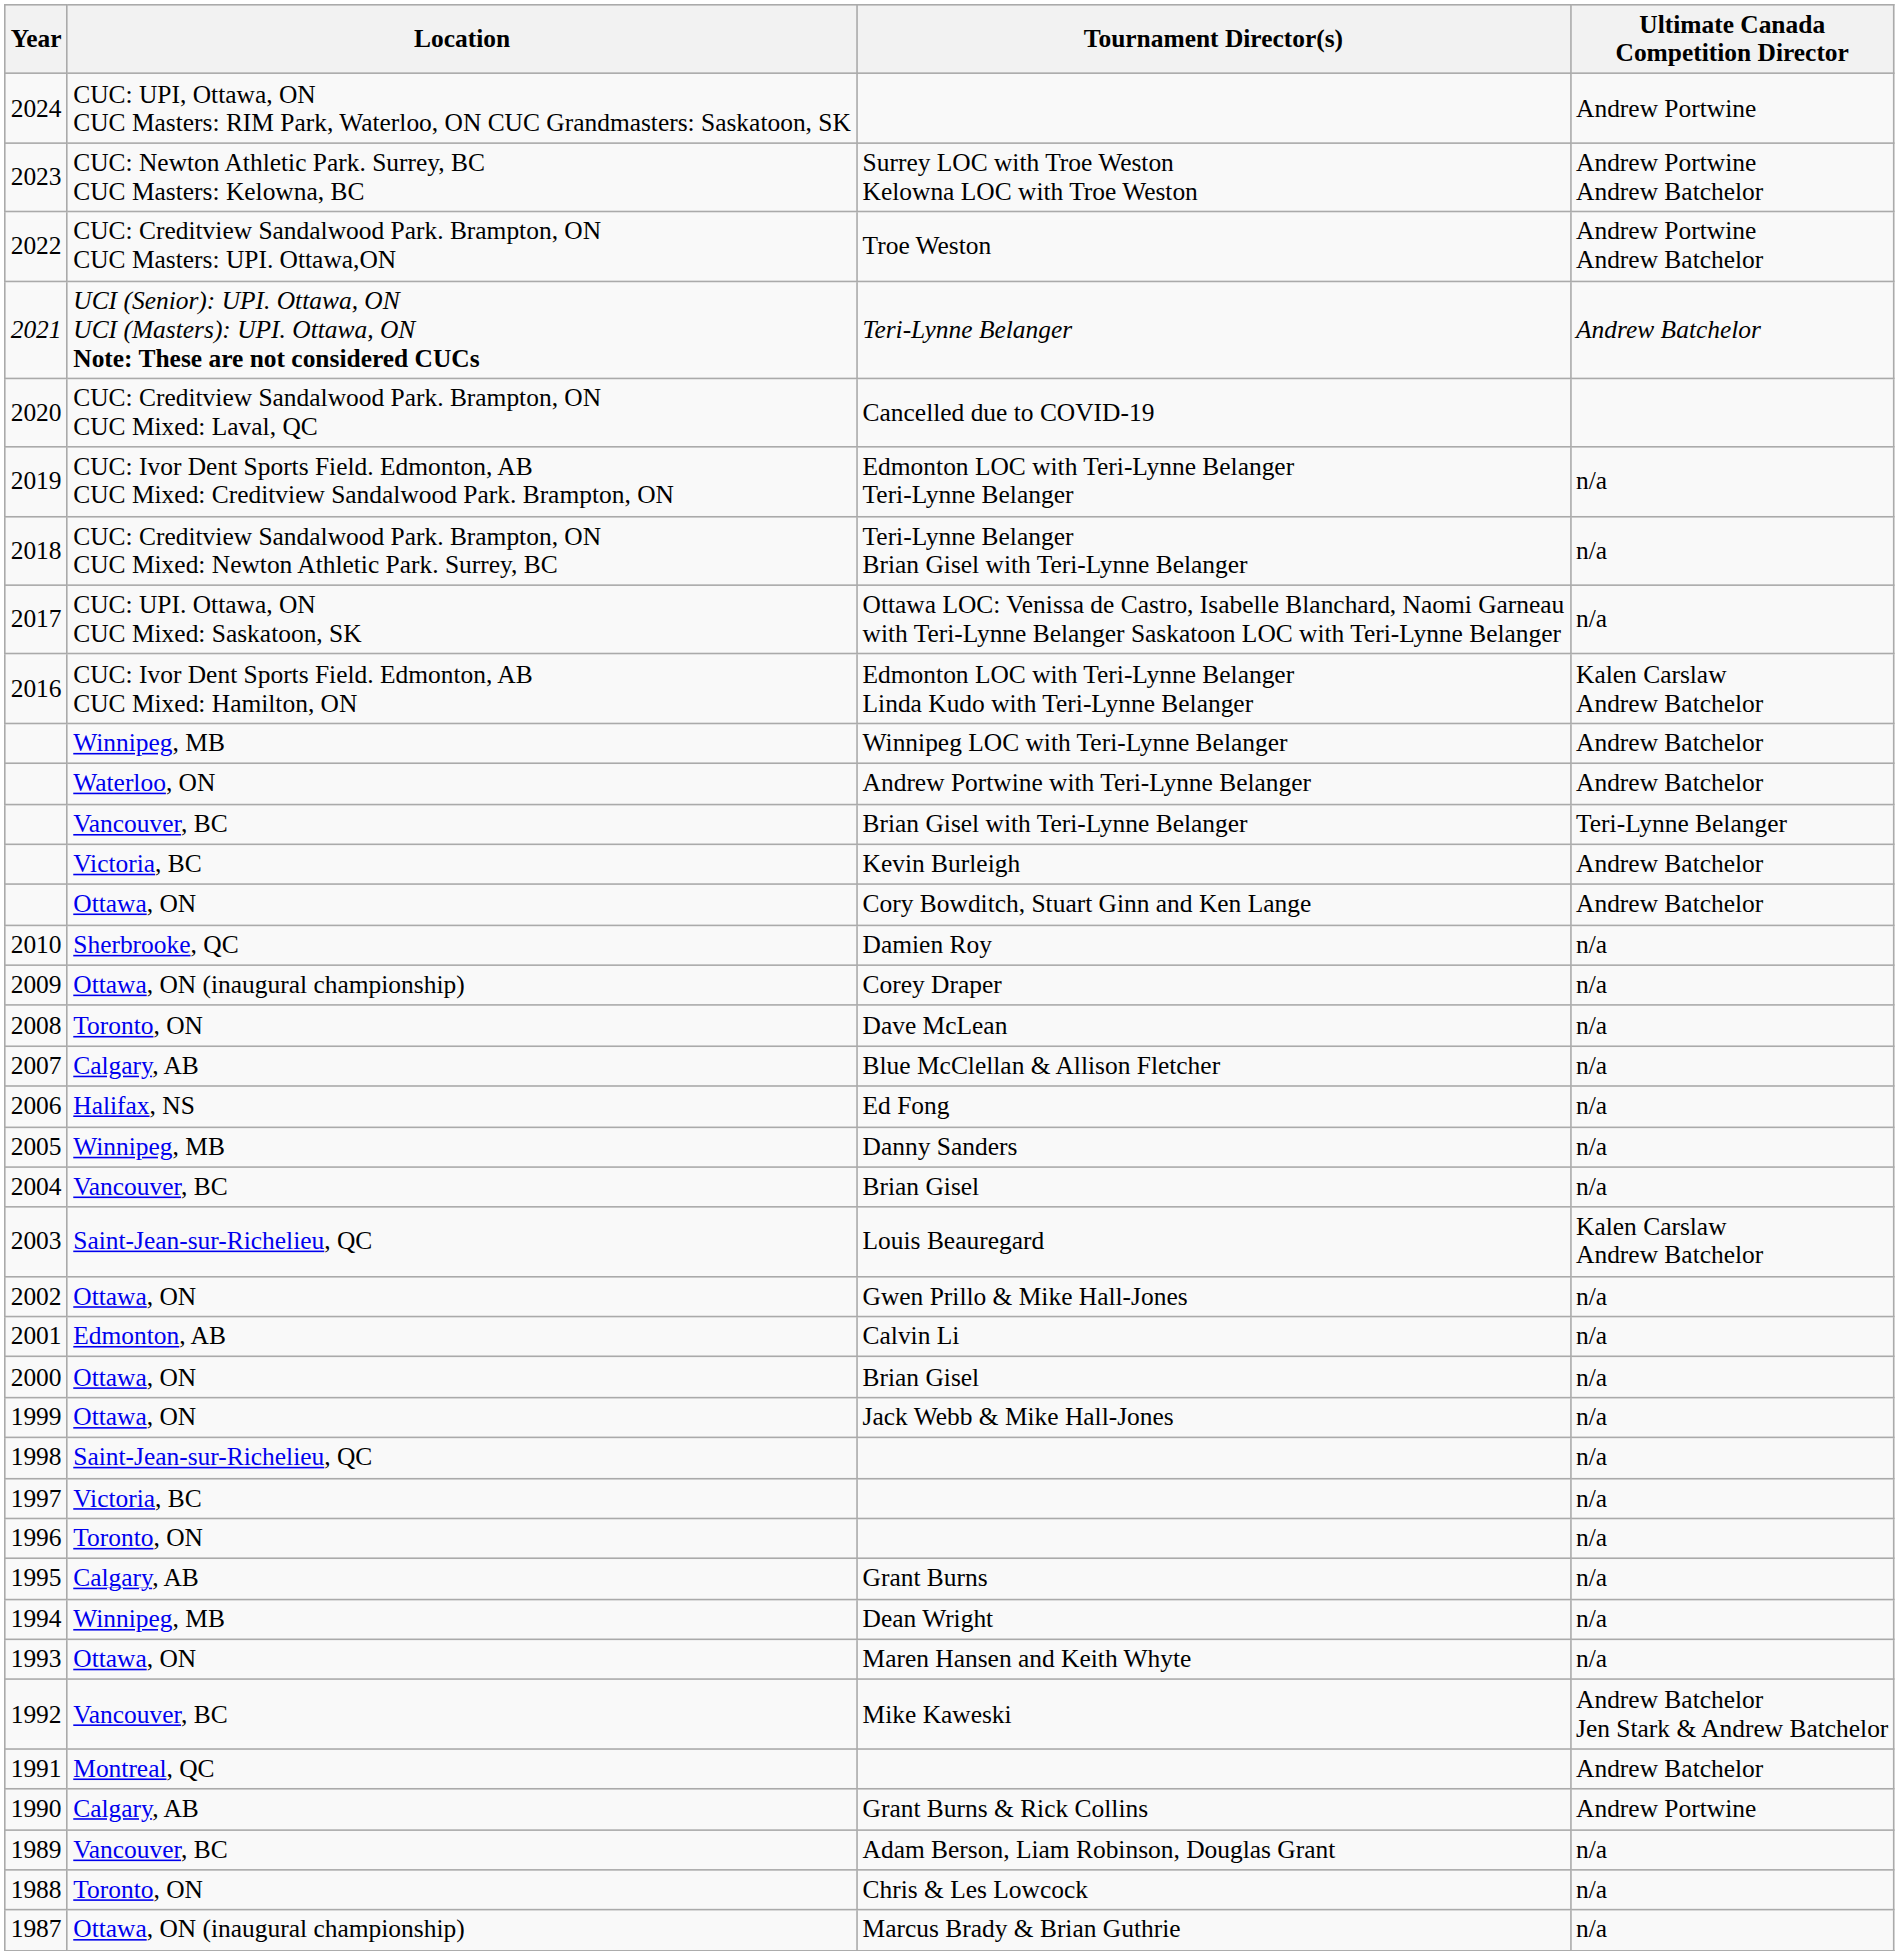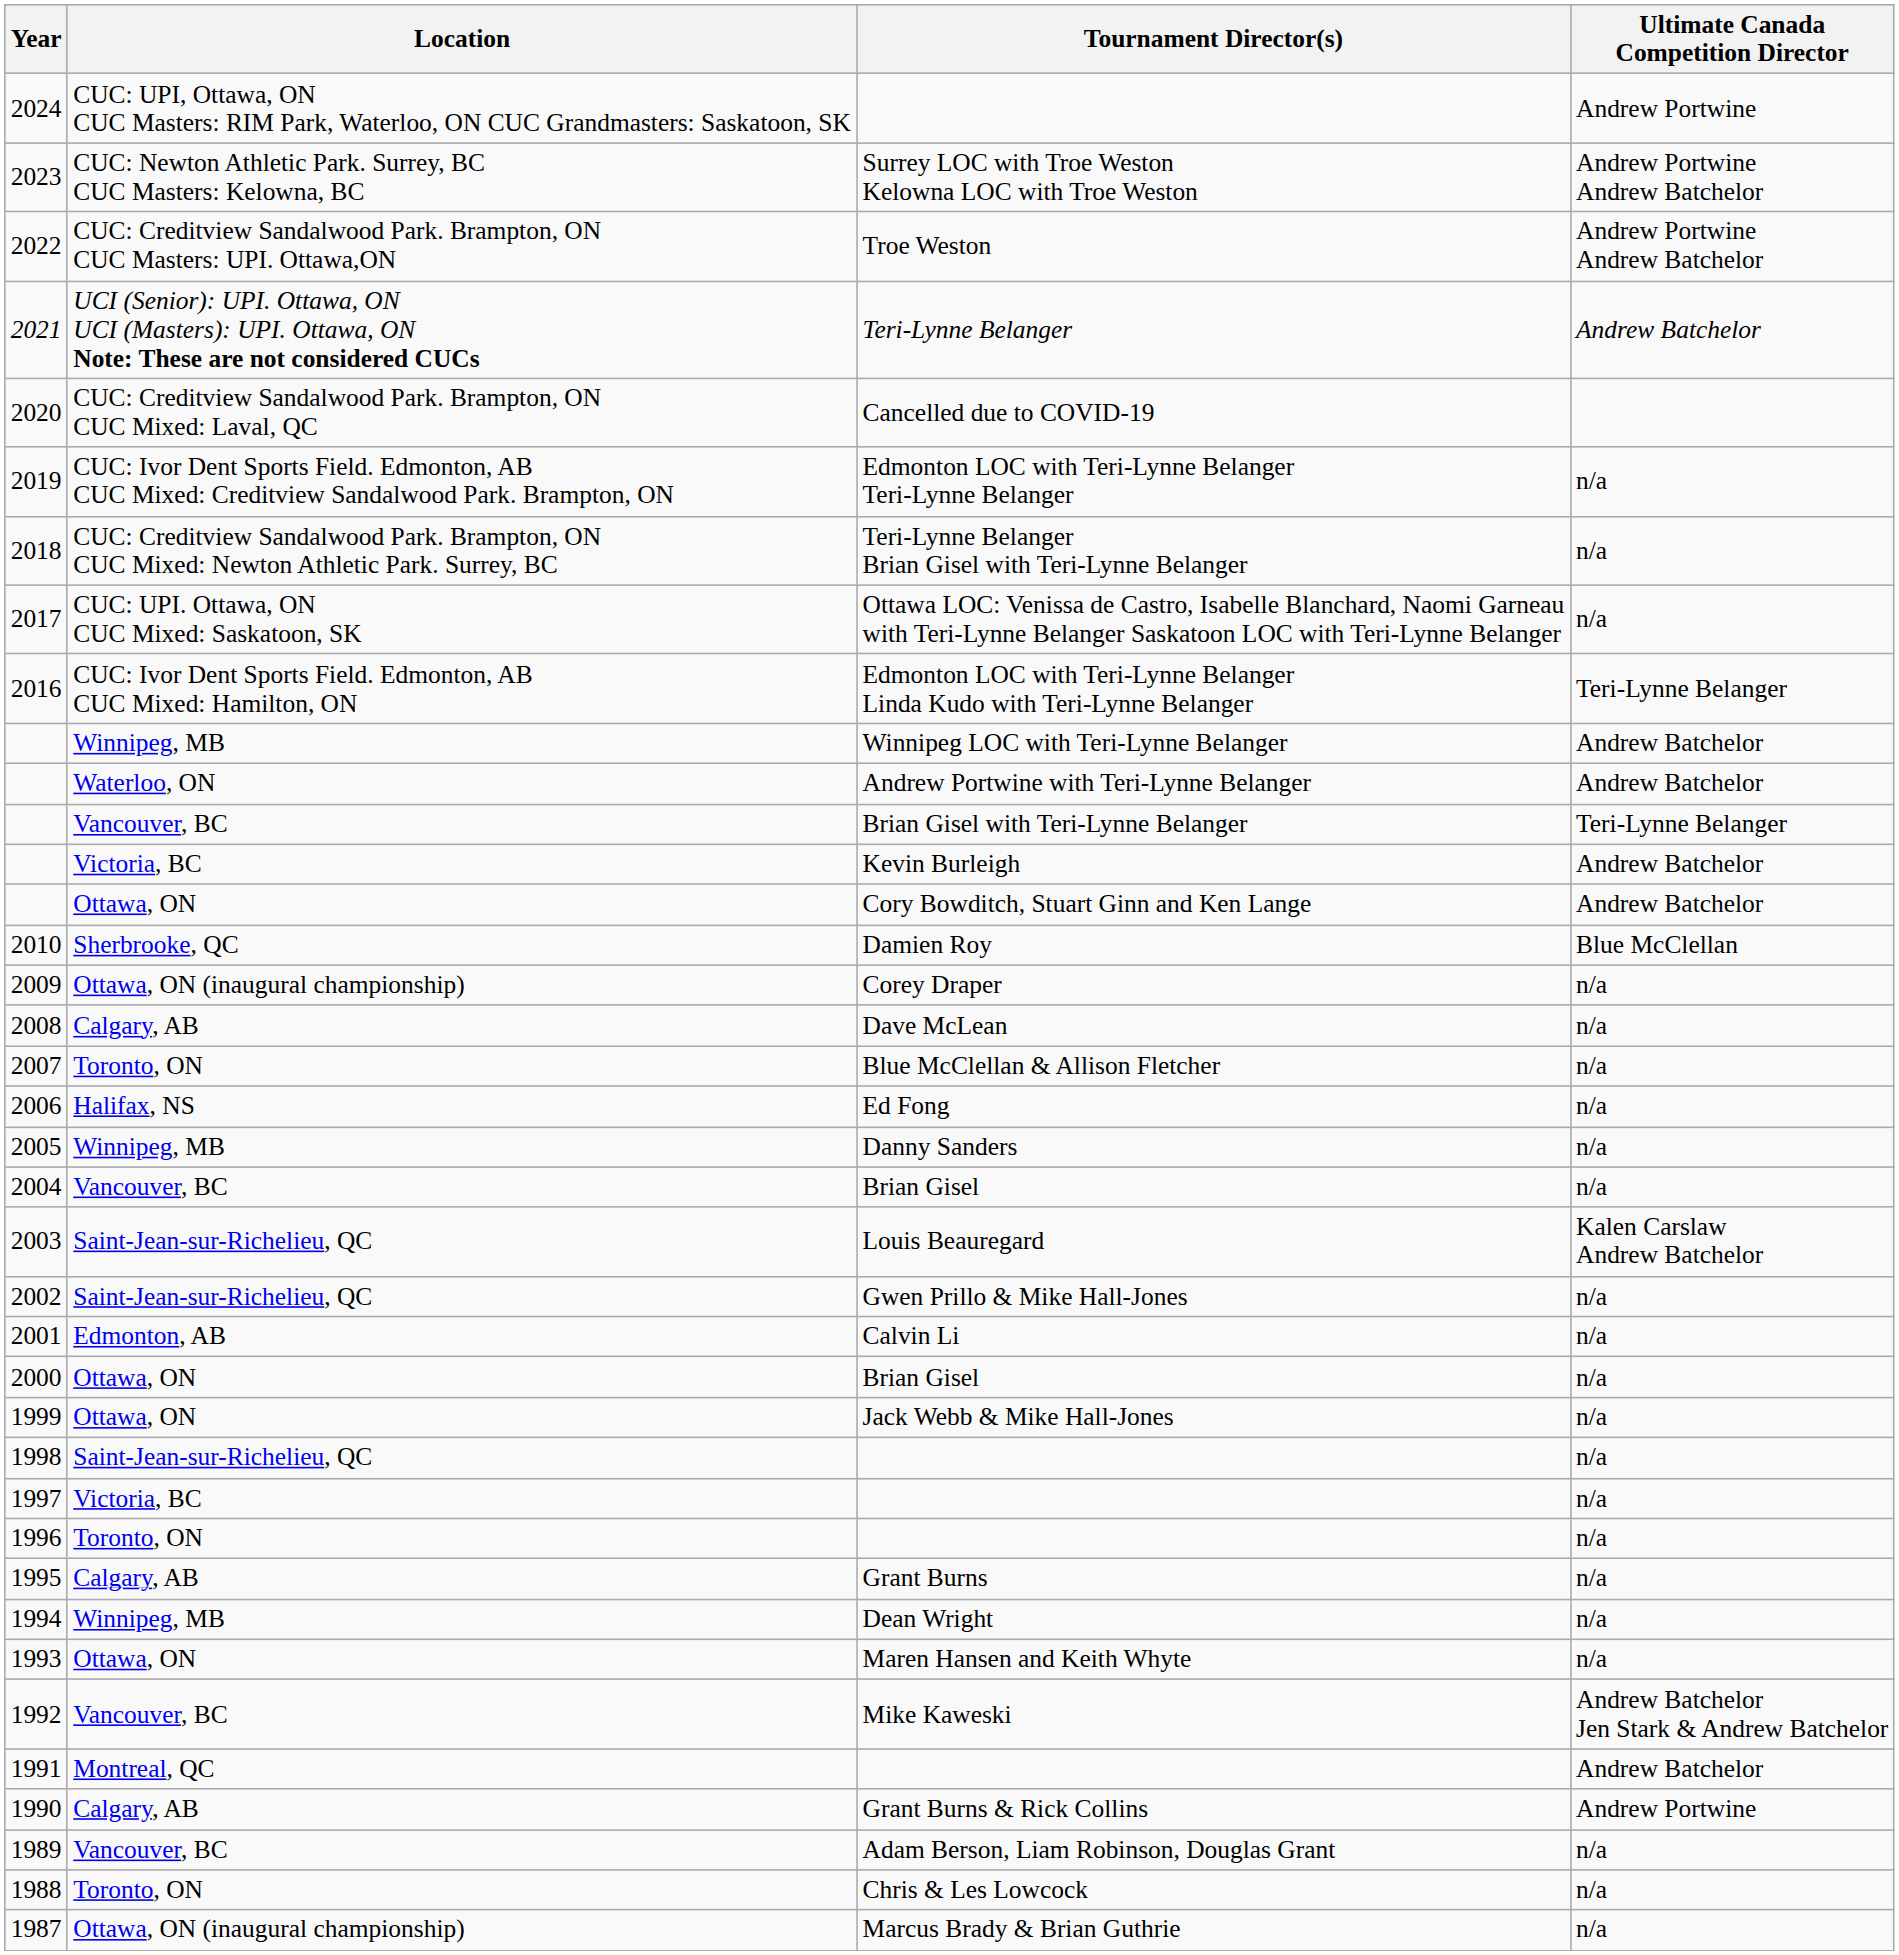(1670, 688) Kalen Carslaw Andrew Batchelor -> (1681, 688) Teri-Lynne Belanger
(1592, 944) n/a -> (1657, 944) Blue McClellan
(138, 1025) Toronto, ON -> (136, 1025) Calgary, AB
(136, 1065) Calgary, AB -> (138, 1065) Toronto, ON
(135, 1296) Ottawa, ON -> (223, 1296) Saint-Jean-sur-Richelieu, QC
